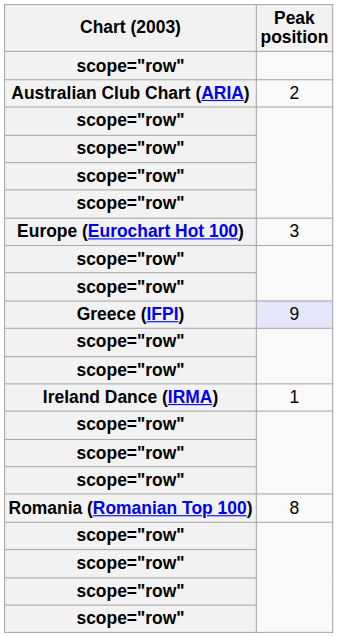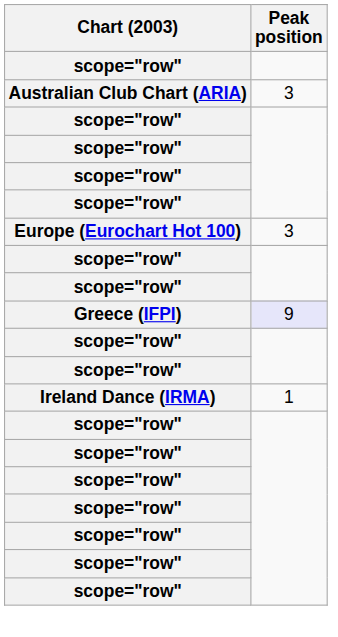(294, 93) 2 -> (289, 93) 3
- row: (130, 508)
